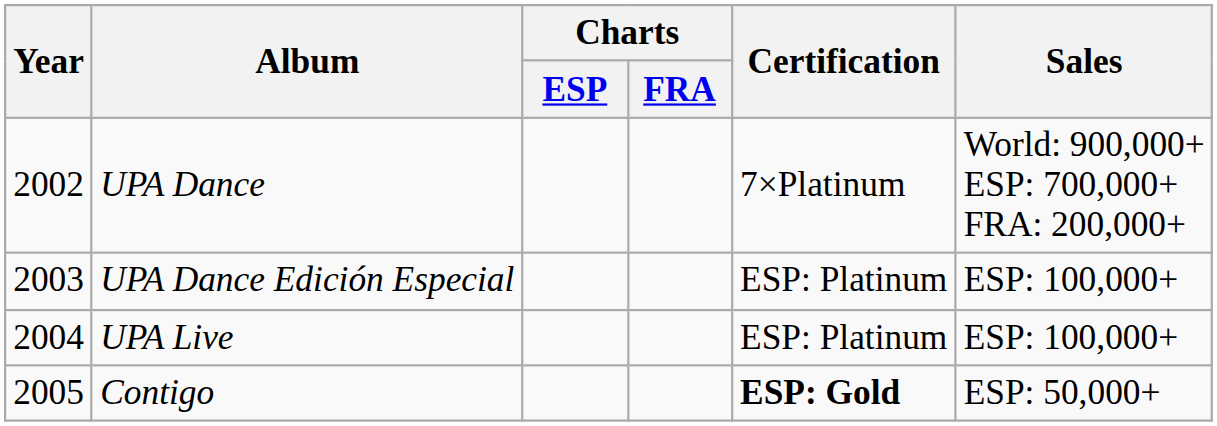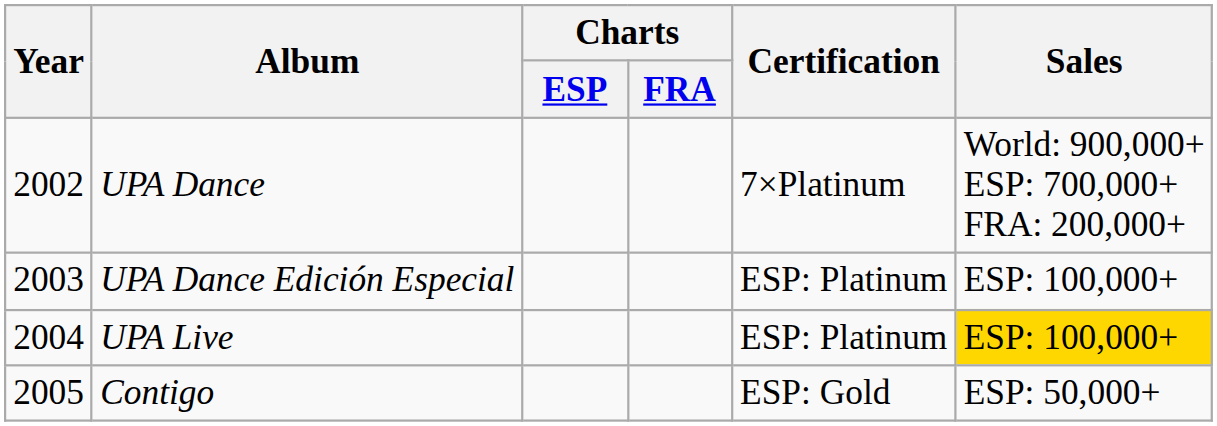(1071, 336) no background -> (1071, 336) gold background
(820, 392) bold -> (815, 392) normal
